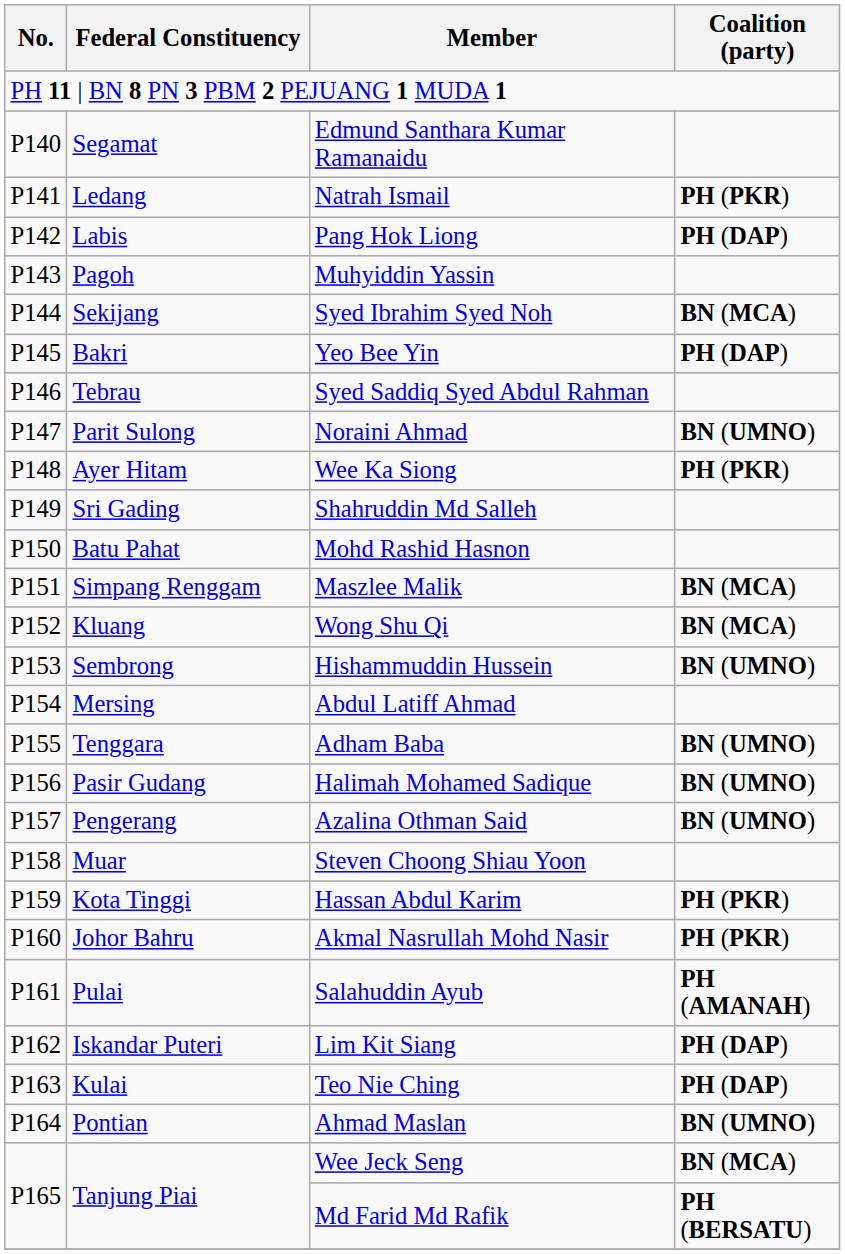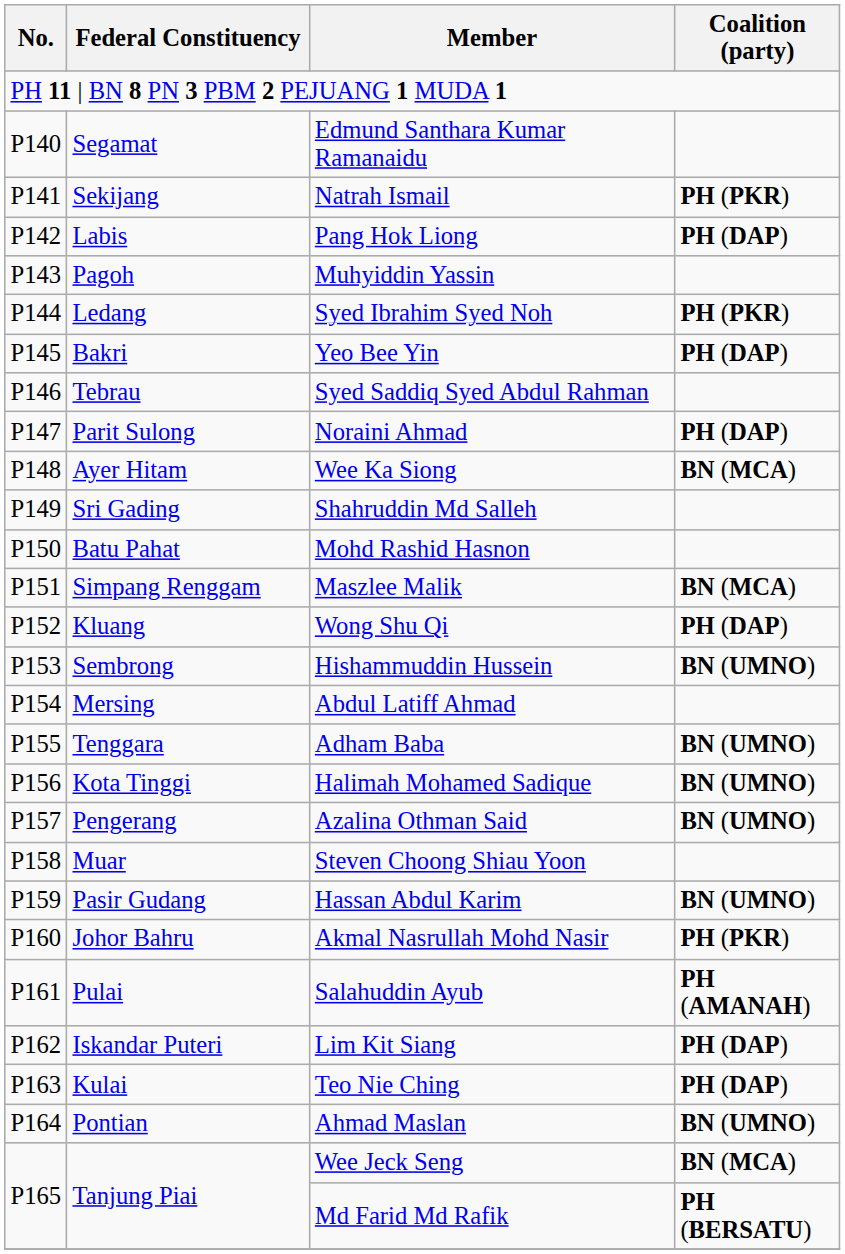(109, 196) Ledang -> (116, 196) Sekijang
(116, 313) Sekijang -> (109, 313) Ledang
(738, 313) BN (MCA) -> (735, 313) PH (PKR)
(748, 431) BN (UMNO) -> (734, 431) PH (DAP)
(735, 470) PH (PKR) -> (738, 470) BN (MCA)
(738, 626) BN (MCA) -> (734, 626) PH (DAP)
(139, 782) Pasir Gudang -> (132, 782) Kota Tinggi
(132, 900) Kota Tinggi -> (139, 900) Pasir Gudang
(735, 900) PH (PKR) -> (748, 900) BN (UMNO)
